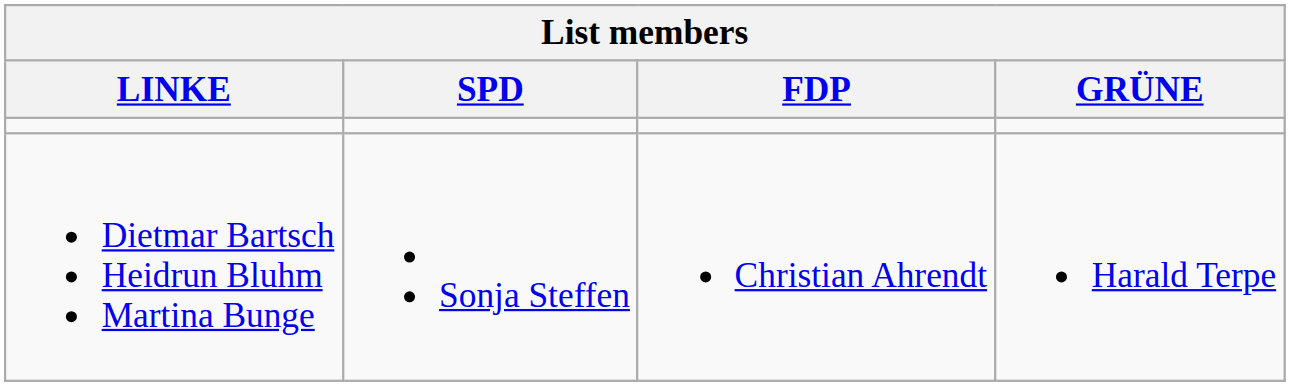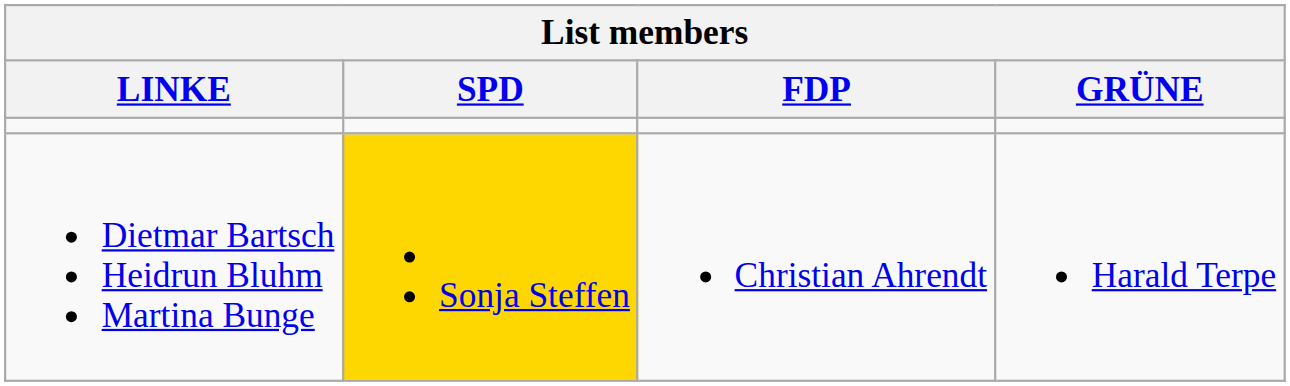(490, 277) no background -> (490, 277) gold background
